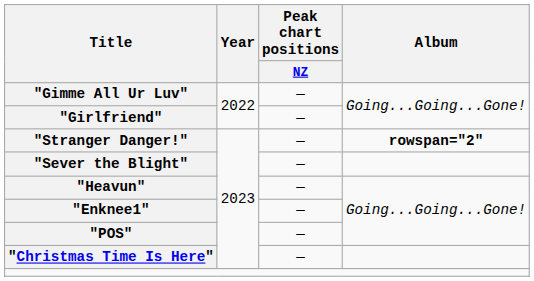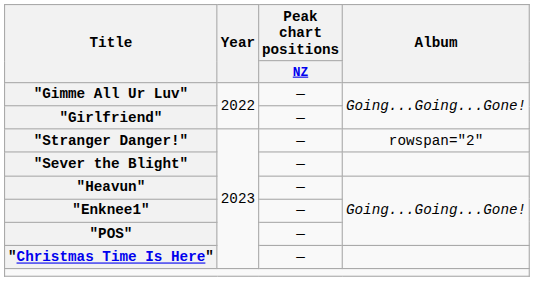(436, 141) bold -> (436, 141) normal
